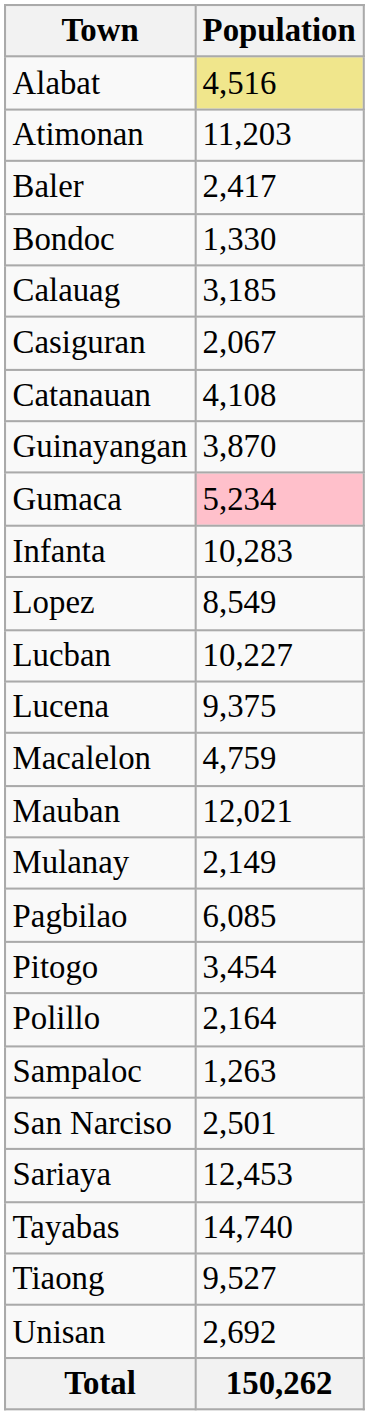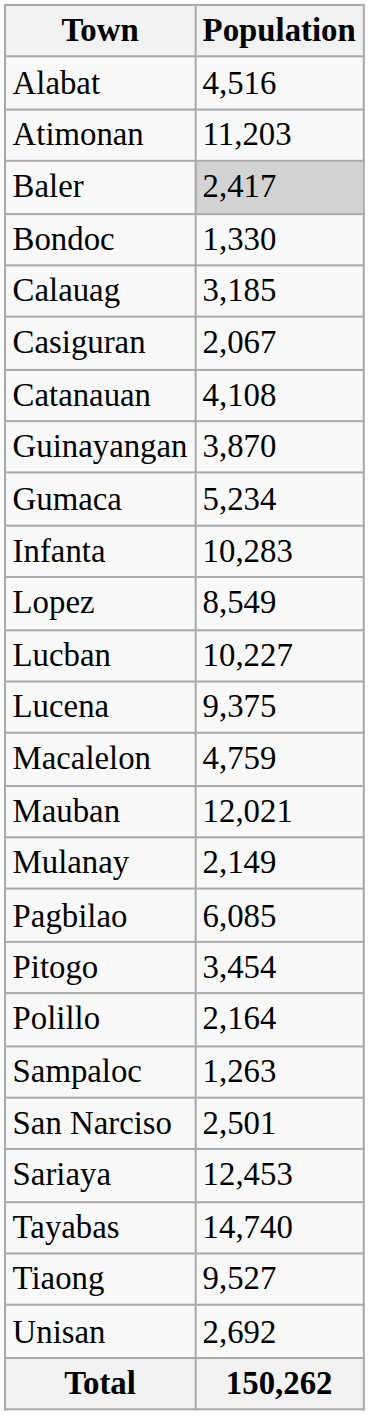(239, 82) khaki background -> (239, 82) no background
(239, 186) no background -> (239, 186) lightgrey background
(239, 498) pink background -> (239, 498) no background
